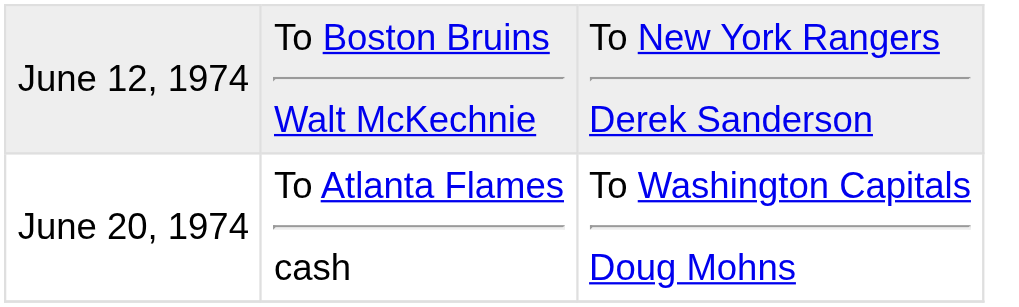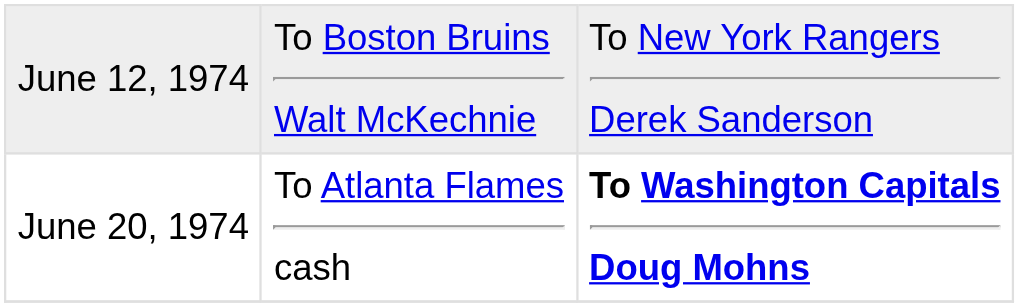(780, 226) normal -> (795, 226) bold
